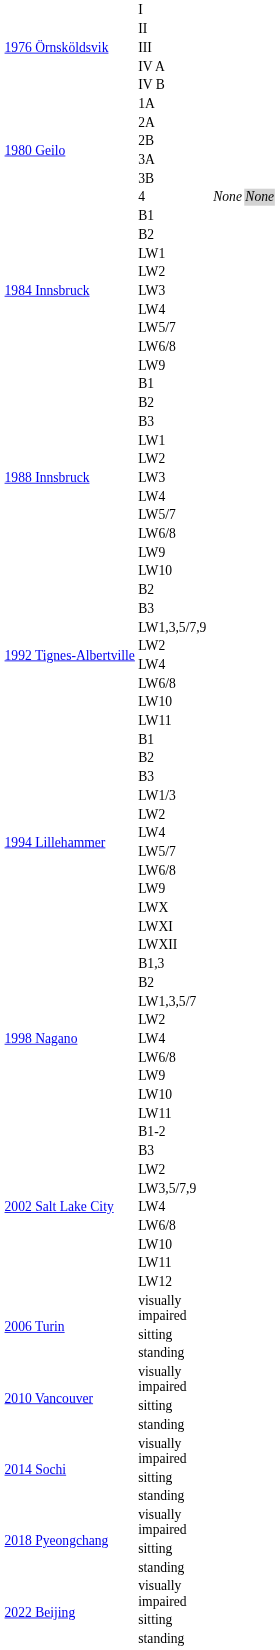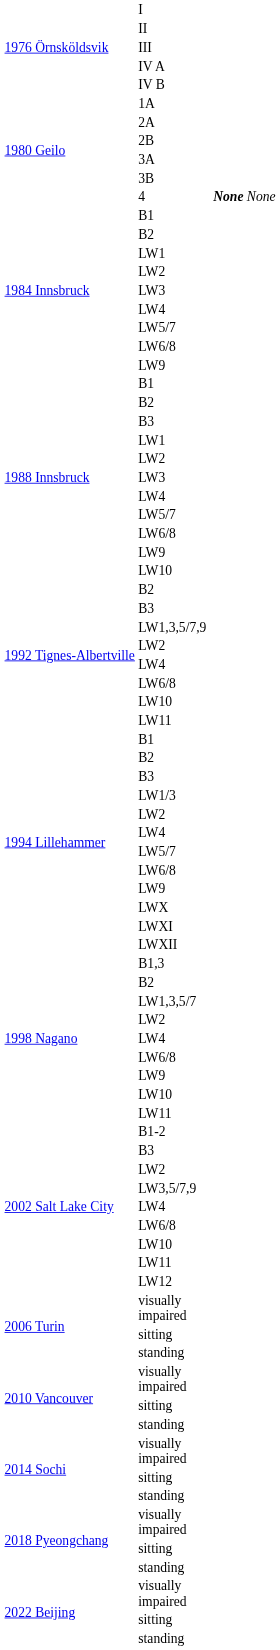(228, 197) normal -> (228, 197) bold
(260, 197) lightgrey background -> (261, 197) no background
